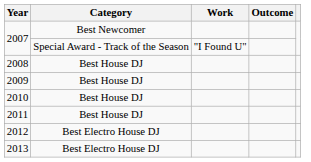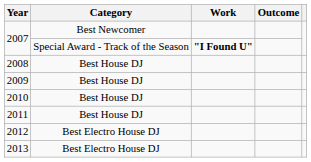(220, 47) normal -> (223, 47) bold
